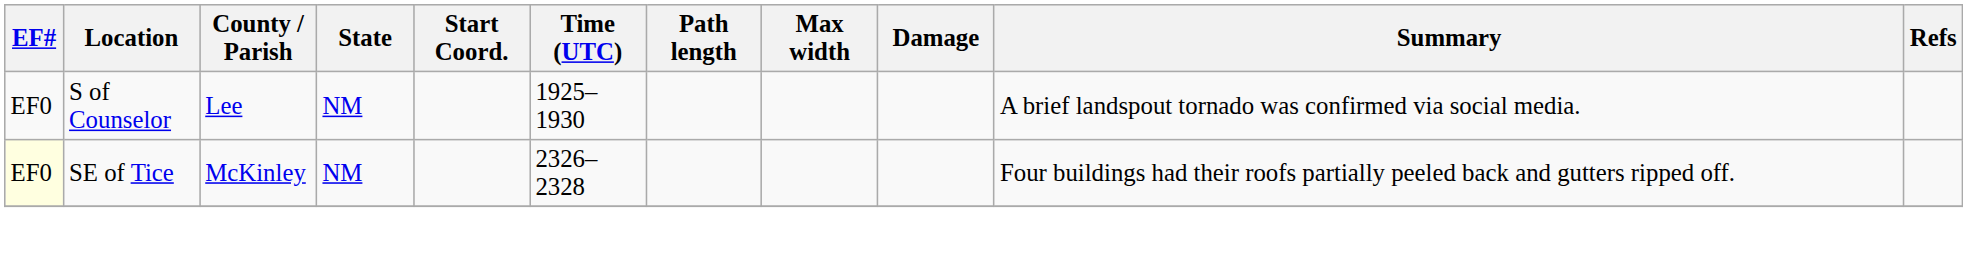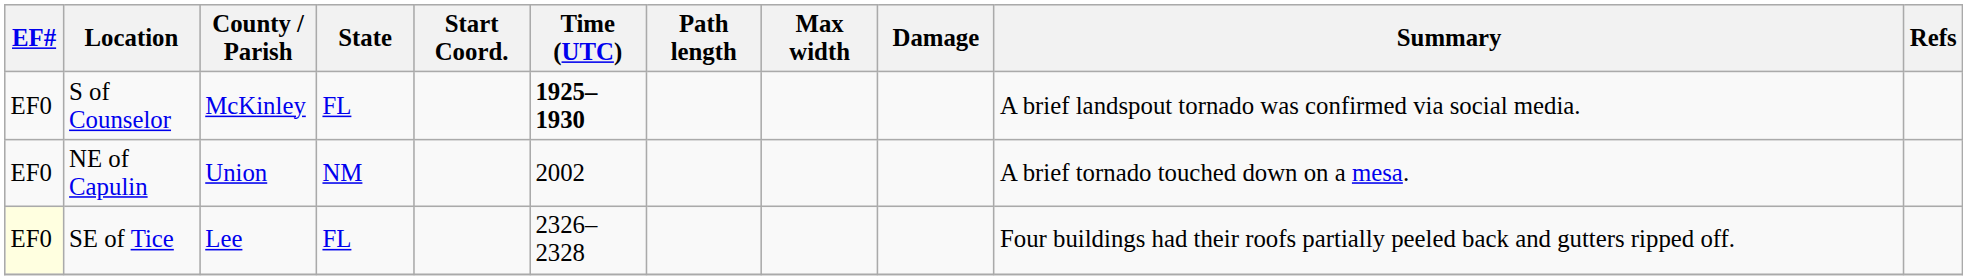(224, 105) Lee -> (256, 105) McKinley
(342, 105) NM -> (337, 105) FL
(566, 105) normal -> (566, 105) bold
+ row: (108, 172)
(256, 172) McKinley -> (224, 239) Lee
(342, 172) NM -> (337, 239) FL
